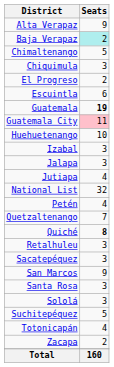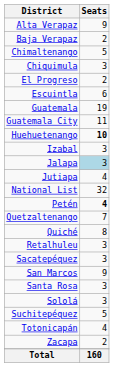(104, 39) paleturquoise background -> (104, 39) no background
(102, 108) bold -> (102, 108) normal
(102, 121) pink background -> (102, 121) no background
(102, 135) normal -> (102, 135) bold
(104, 163) no background -> (104, 163) lightblue background
(104, 204) normal -> (104, 204) bold
(104, 232) bold -> (104, 232) normal
